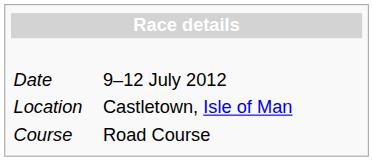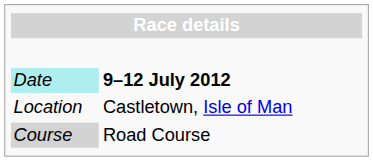(33, 80) no background -> (33, 80) paleturquoise background
(165, 80) normal -> (167, 80) bold
(43, 135) no background -> (43, 135) lightgrey background
